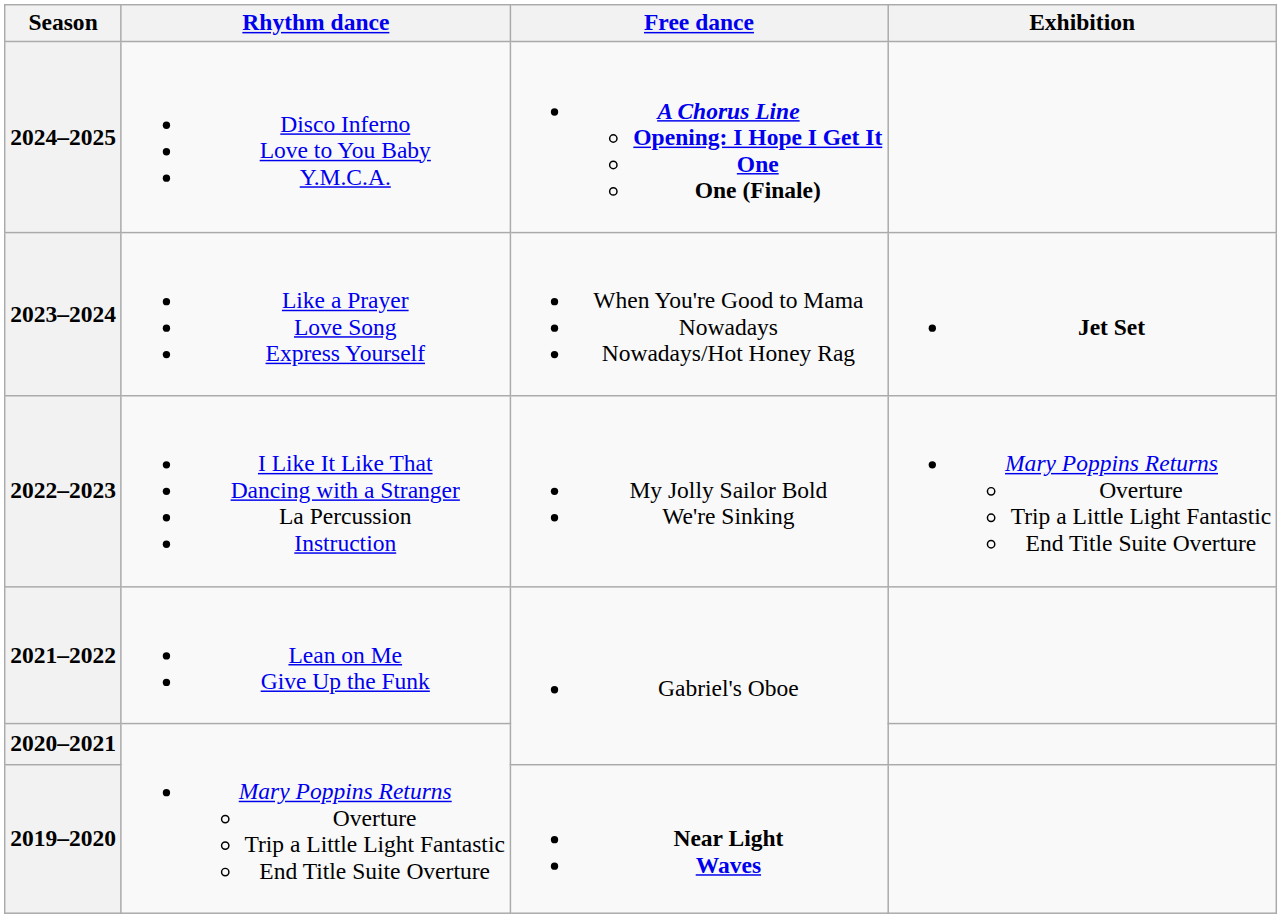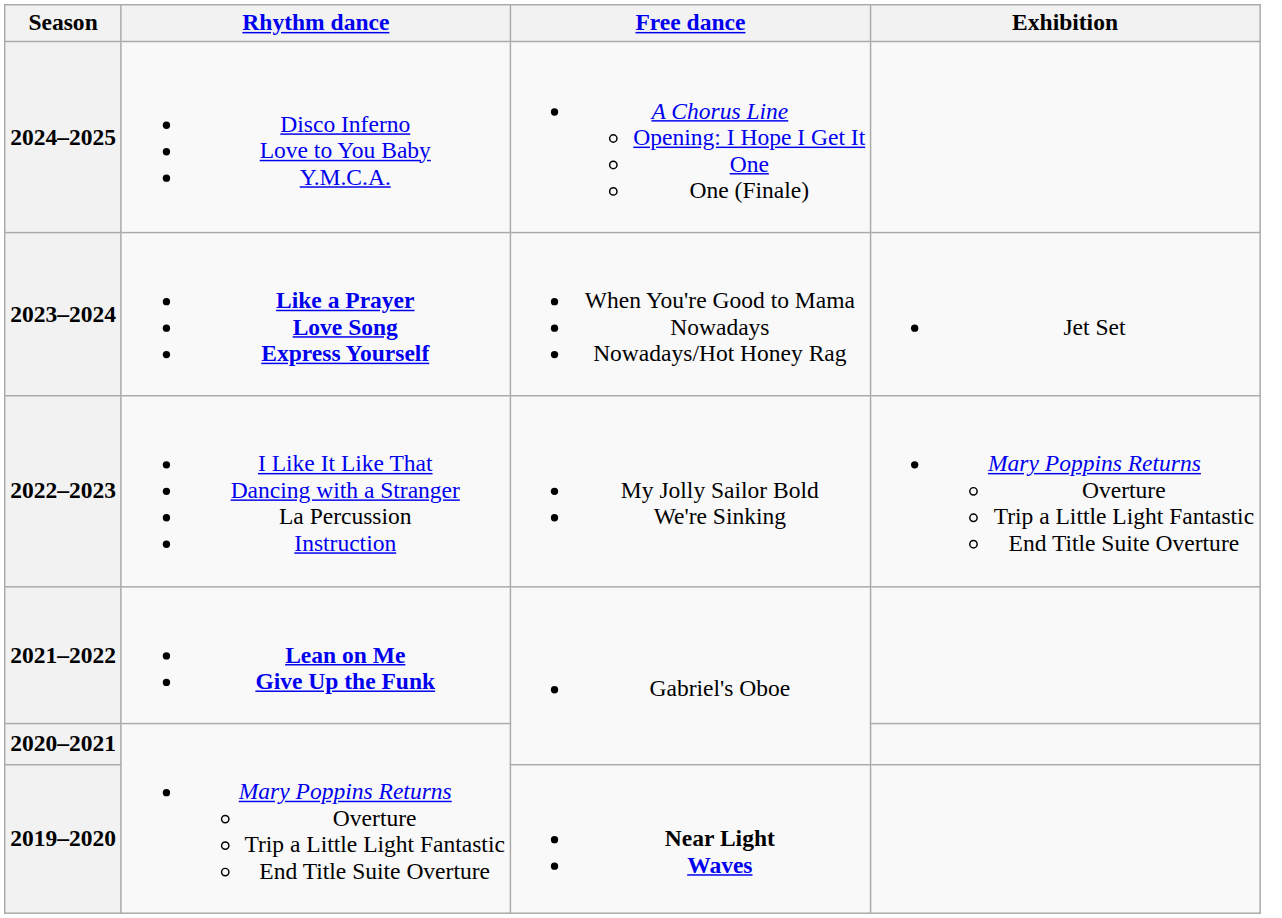(699, 150) bold -> (690, 150) normal
(316, 327) normal -> (316, 327) bold
(1082, 327) bold -> (1065, 327) normal
(316, 668) normal -> (316, 668) bold
